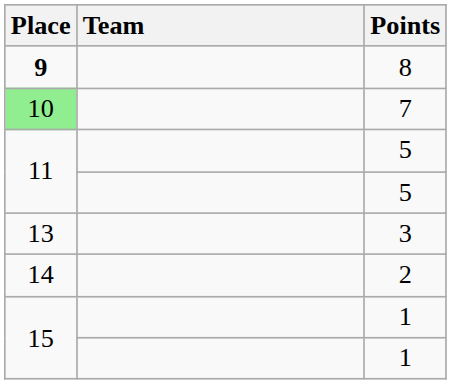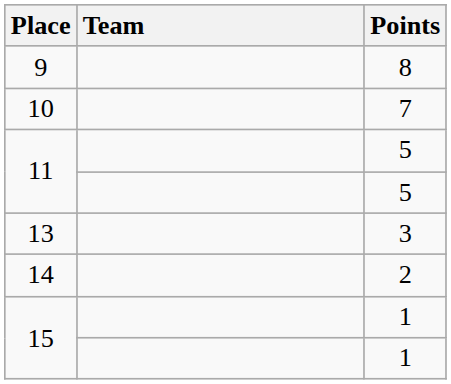(41, 66) bold -> (41, 66) normal
(41, 108) lightgreen background -> (41, 108) no background
